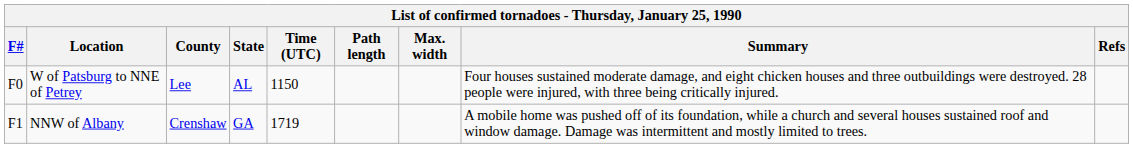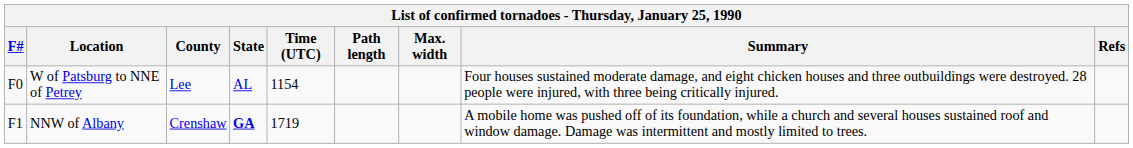(285, 84) 1150 -> (285, 84) 1154
(243, 123) normal -> (244, 123) bold
